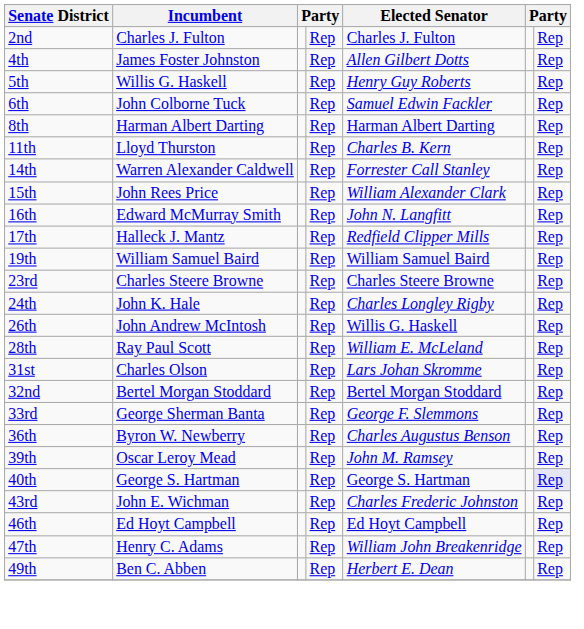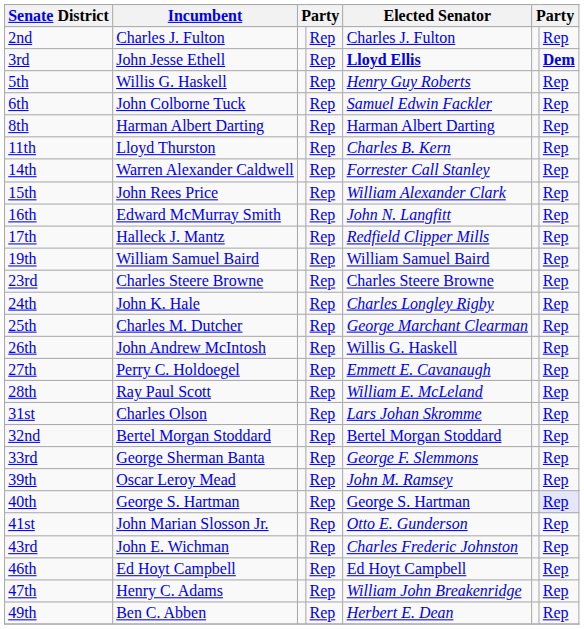+ row: (19, 59)
- row: (18, 59)
+ row: (22, 325)
+ row: (22, 369)
- row: (22, 435)
+ row: (22, 524)
